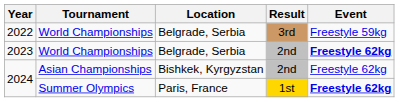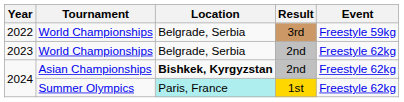(351, 51) bold -> (358, 51) normal
(211, 69) normal -> (215, 69) bold
(193, 88) no background -> (193, 88) paleturquoise background
(351, 88) bold -> (358, 88) normal
